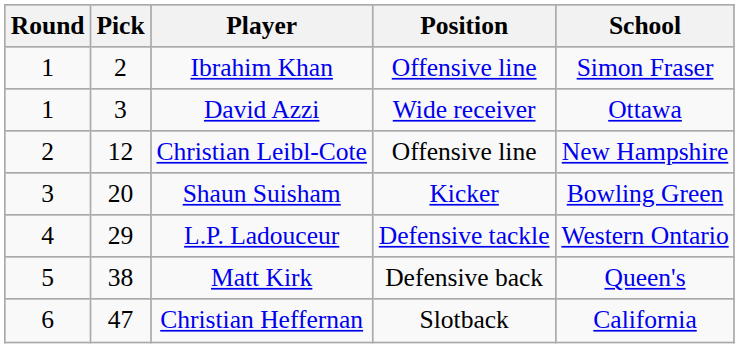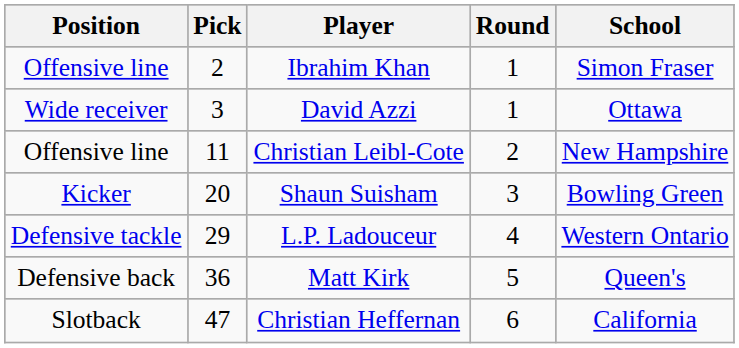columns swapped: (48, 25) <-> (464, 25)
(120, 152) 12 -> (217, 152) 11
(120, 278) 38 -> (217, 278) 36
